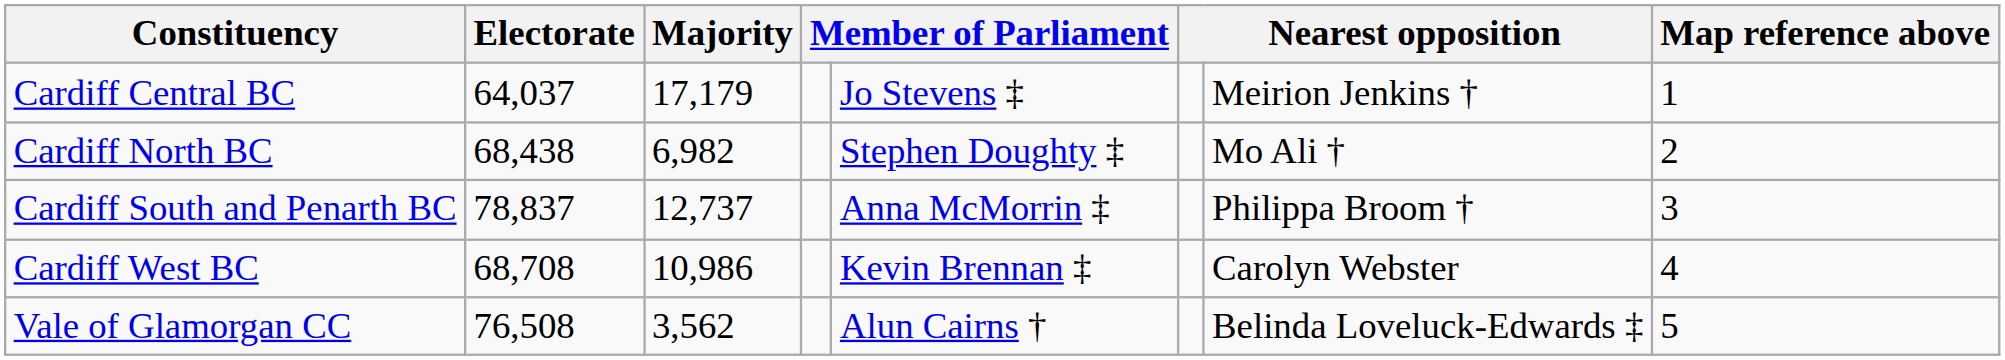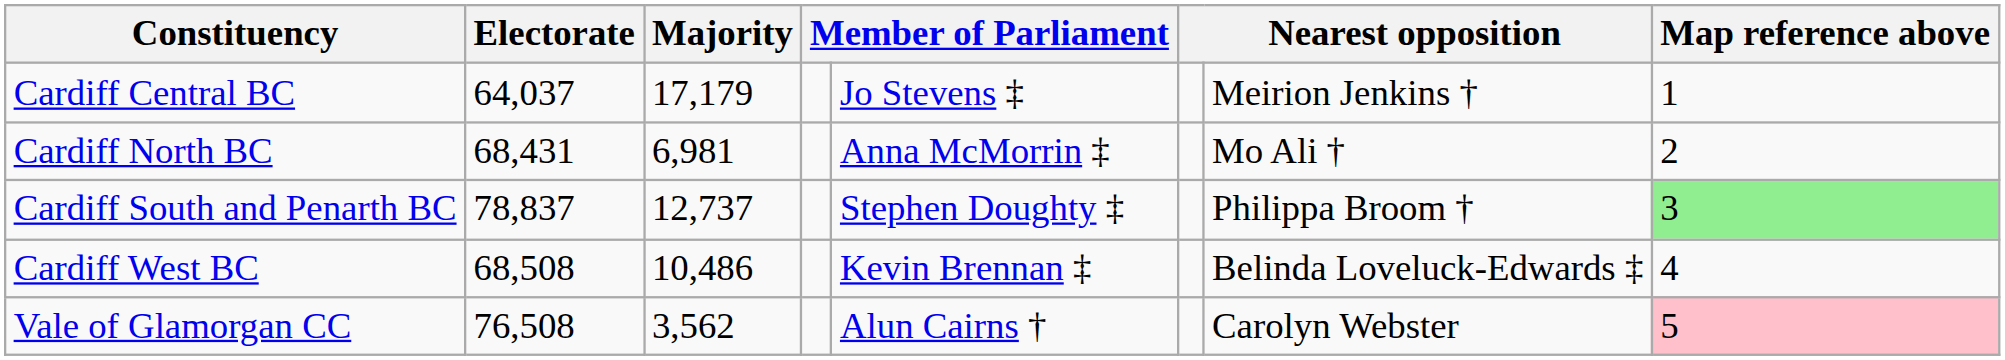(524, 150) 68,438 -> (524, 150) 68,431
(693, 150) 6,982 -> (693, 150) 6,981
(982, 150) Stephen Doughty ‡ -> (975, 150) Anna McMorrin ‡
(975, 208) Anna McMorrin ‡ -> (982, 208) Stephen Doughty ‡
(1669, 208) no background -> (1669, 208) lightgreen background
(524, 267) 68,708 -> (524, 267) 68,508
(703, 267) 10,986 -> (703, 267) 10,486
(1335, 267) Carolyn Webster -> (1428, 267) Belinda Loveluck-Edwards ‡
(1428, 325) Belinda Loveluck-Edwards ‡ -> (1335, 325) Carolyn Webster
(1669, 325) no background -> (1669, 325) pink background
